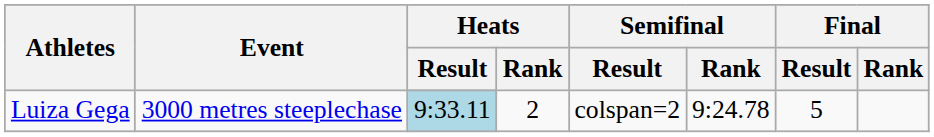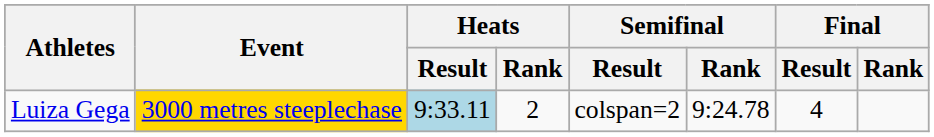(272, 110) no background -> (272, 110) gold background
(816, 110) 5 -> (816, 110) 4
